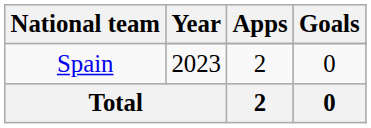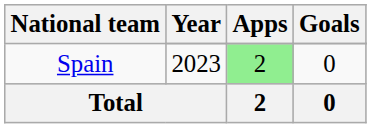(260, 63) no background -> (260, 63) lightgreen background
